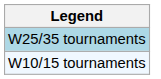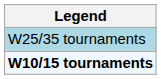(77, 63) normal -> (81, 63) bold
